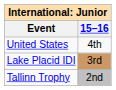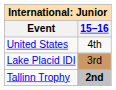(95, 77) normal -> (95, 77) bold
